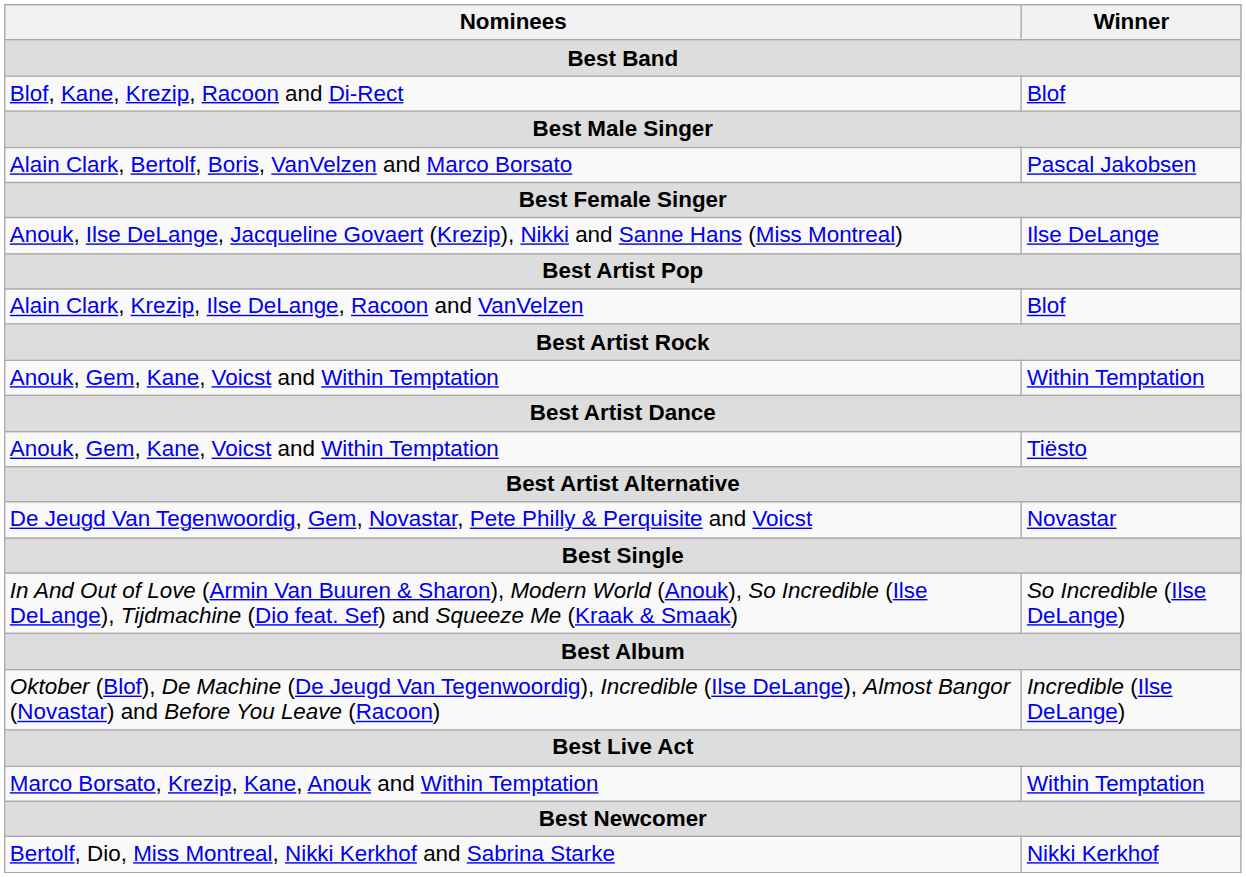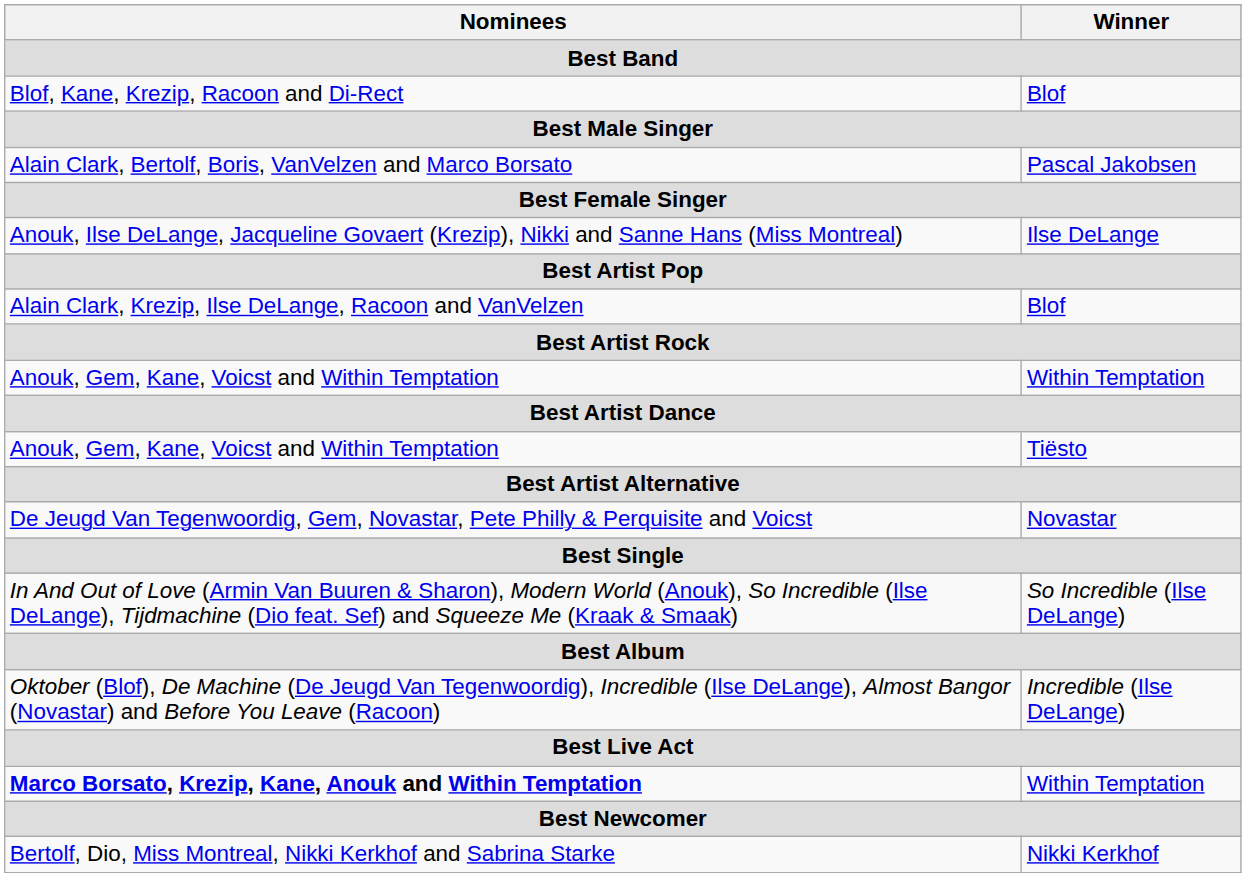(304, 783) normal -> (326, 783) bold
